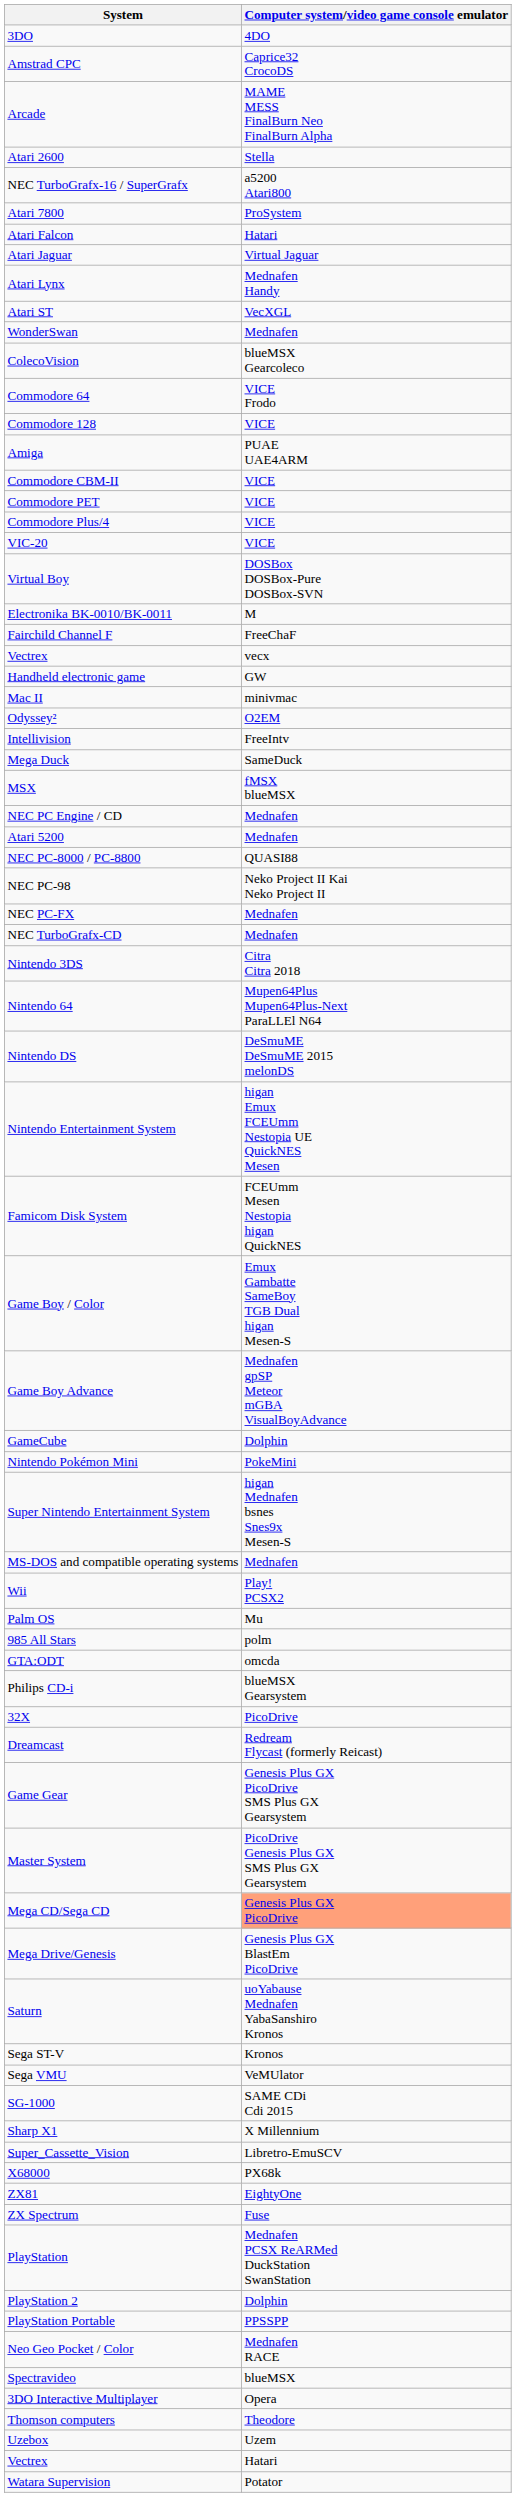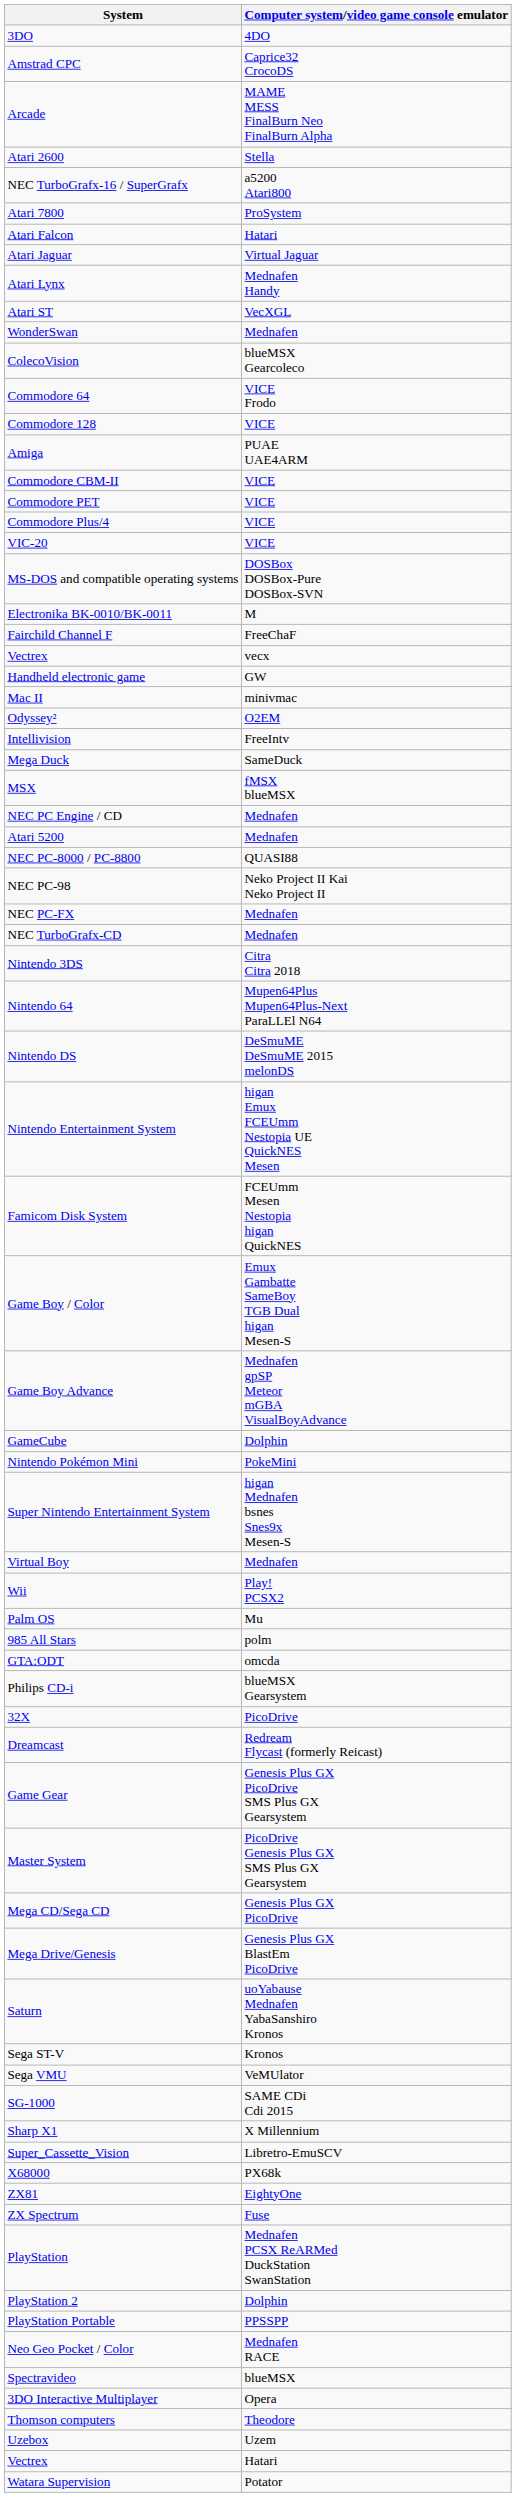(38, 578) Virtual Boy -> (123, 578) MS-DOS and compatible operating systems
(123, 1562) MS-DOS and compatible operating systems -> (38, 1562) Virtual Boy
(289, 1910) lightsalmon background -> (289, 1910) no background
